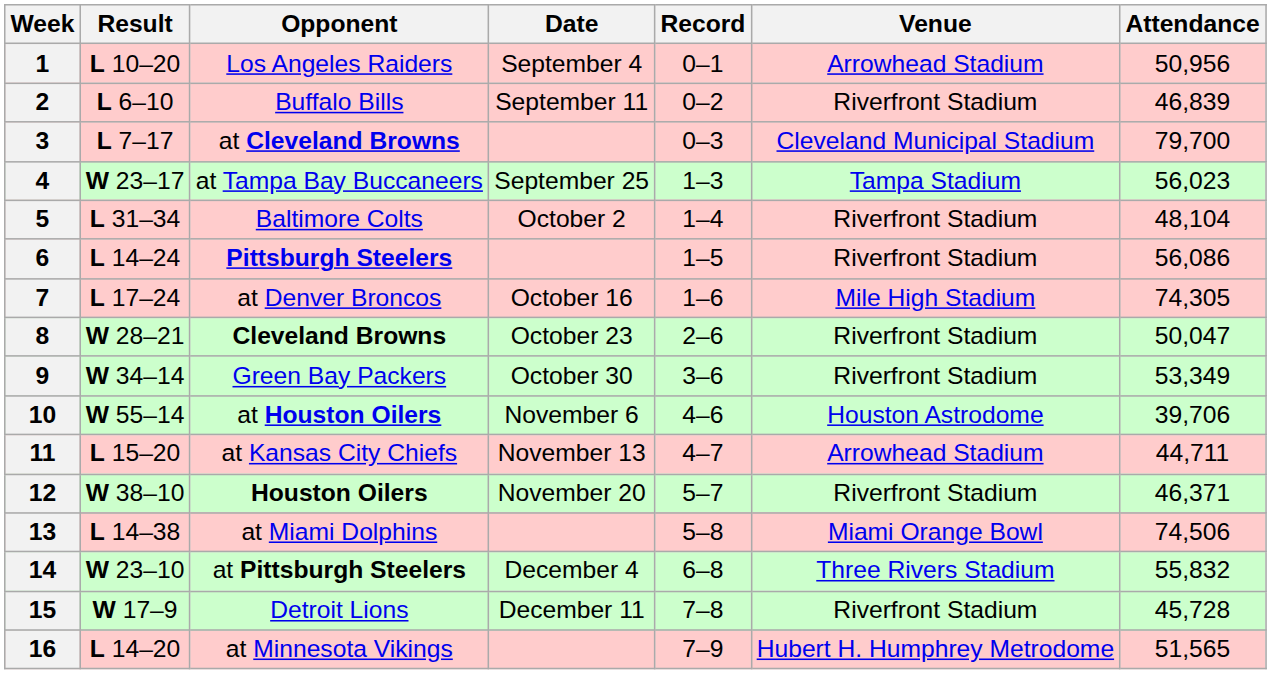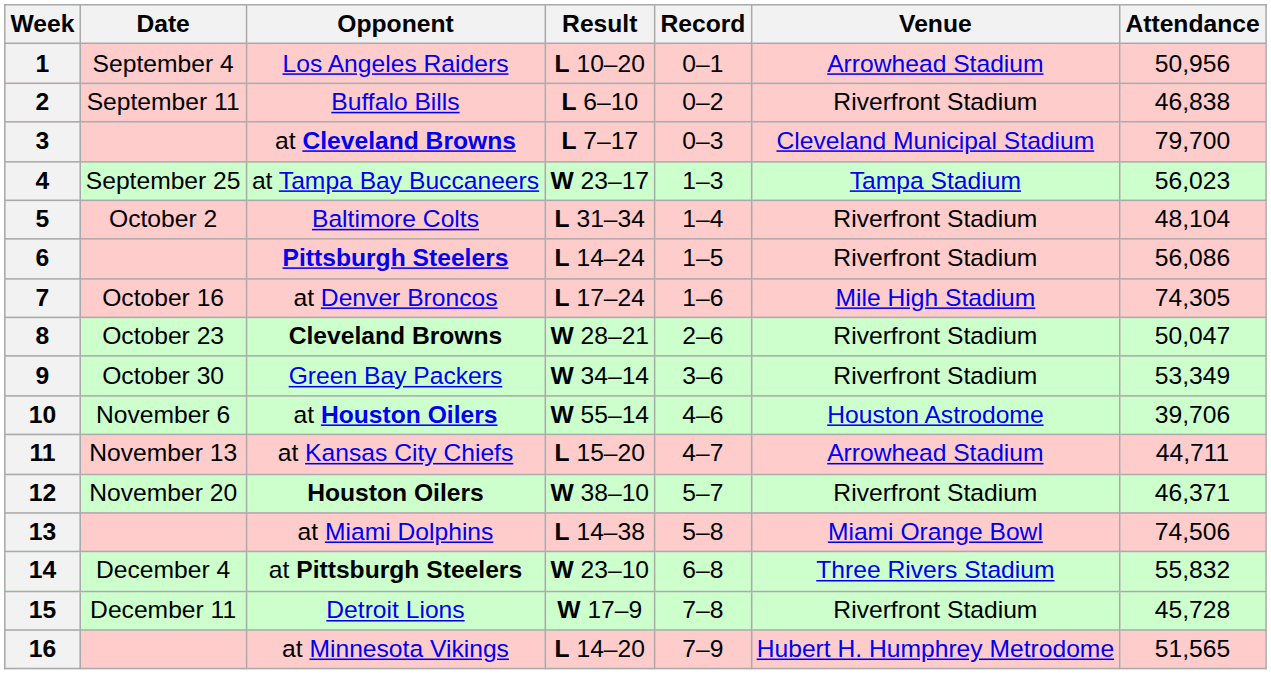columns swapped: (572, 24) <-> (135, 24)
(1193, 102) 46,839 -> (1193, 102) 46,838
